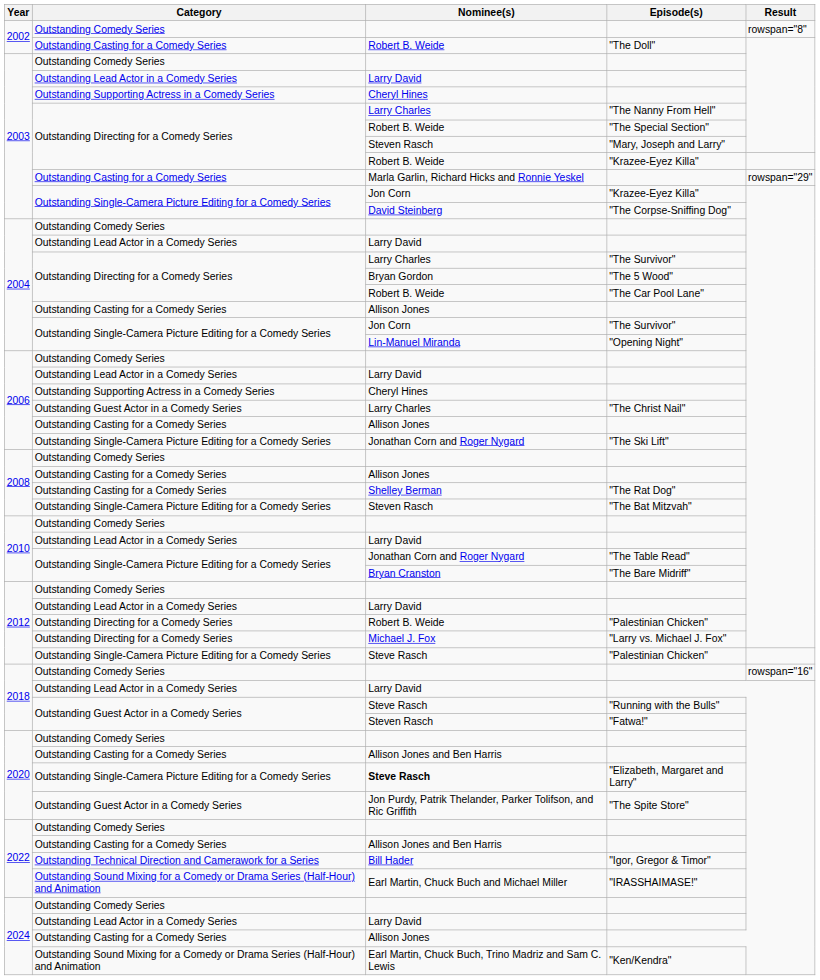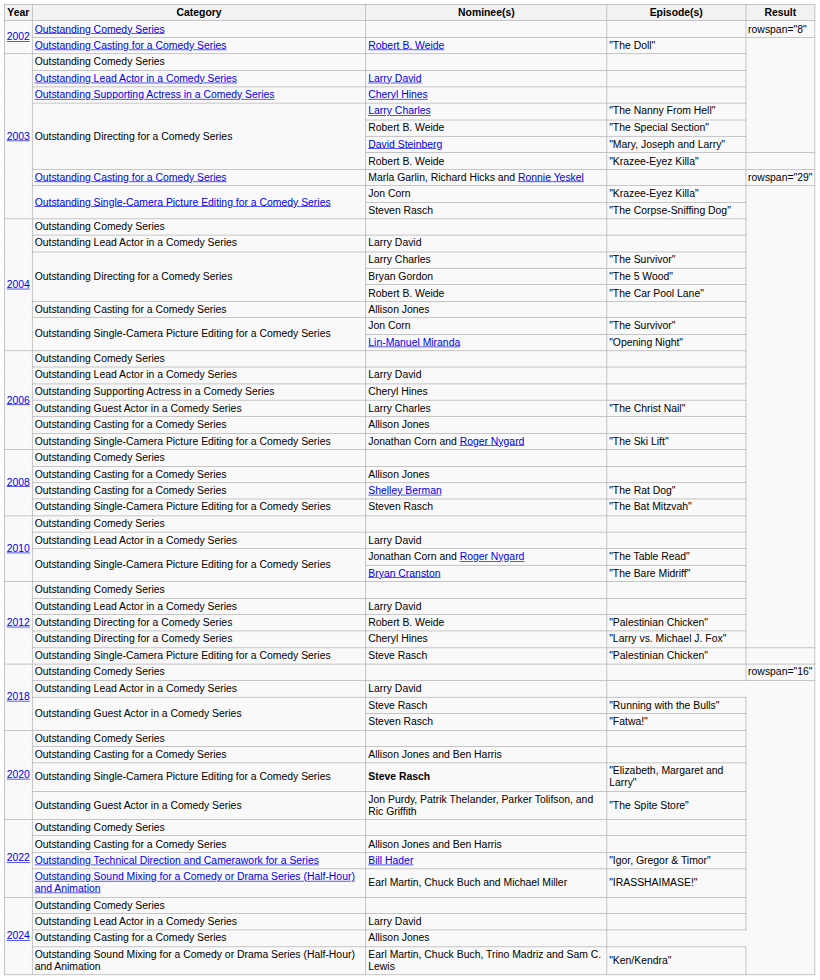(401, 144) Steven Rasch -> (405, 144) David Steinberg
(405, 210) David Steinberg -> (401, 210) Steven Rasch
(402, 639) Michael J. Fox -> (398, 639) Cheryl Hines
